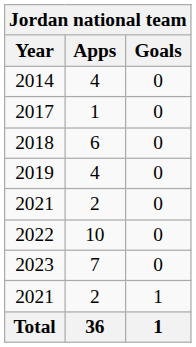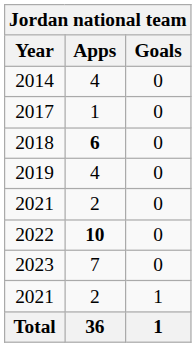(95, 142) normal -> (95, 142) bold
(95, 234) normal -> (95, 234) bold
